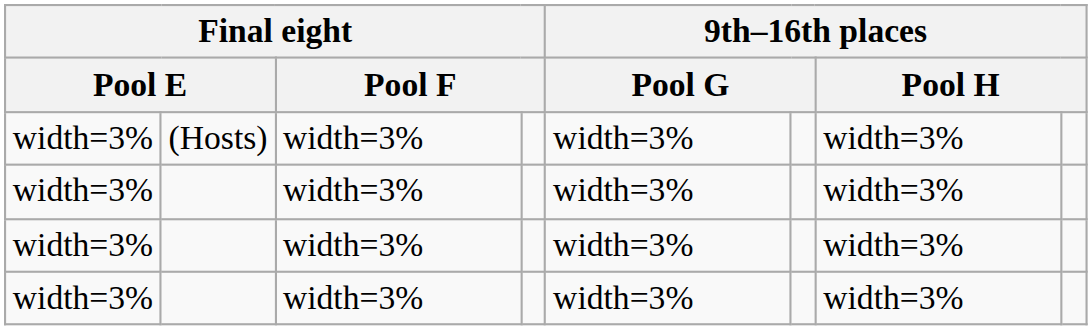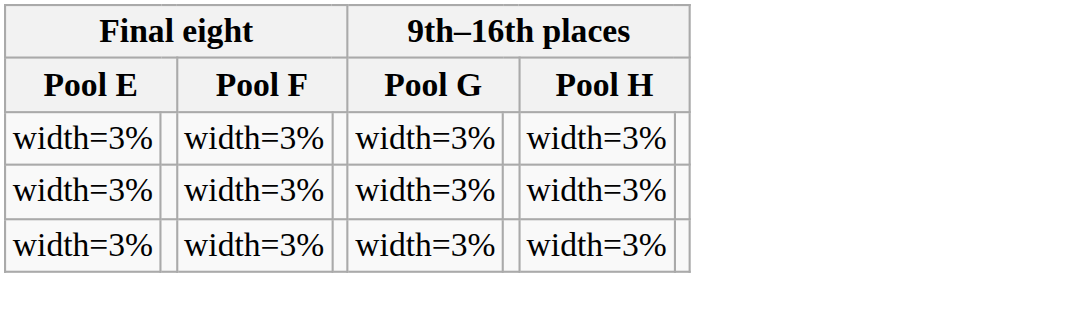- row: (83, 137)
